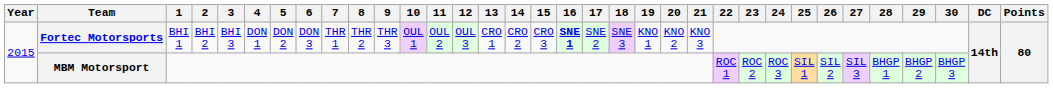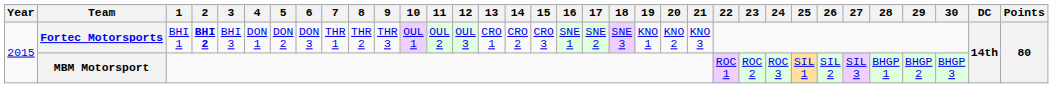(205, 38) normal -> (205, 38) bold
(570, 38) bold -> (570, 38) normal
